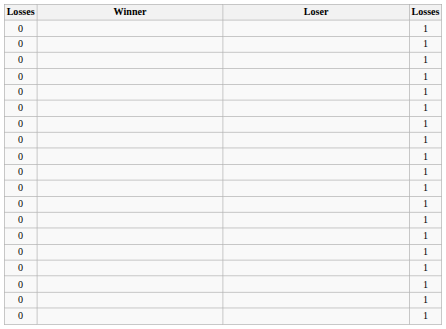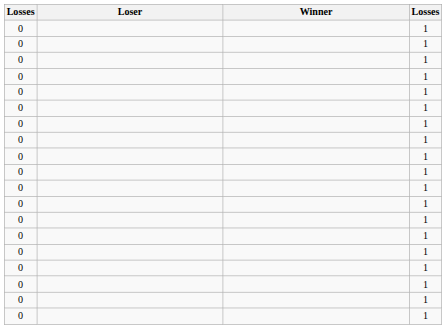columns swapped: (130, 12) <-> (316, 12)
